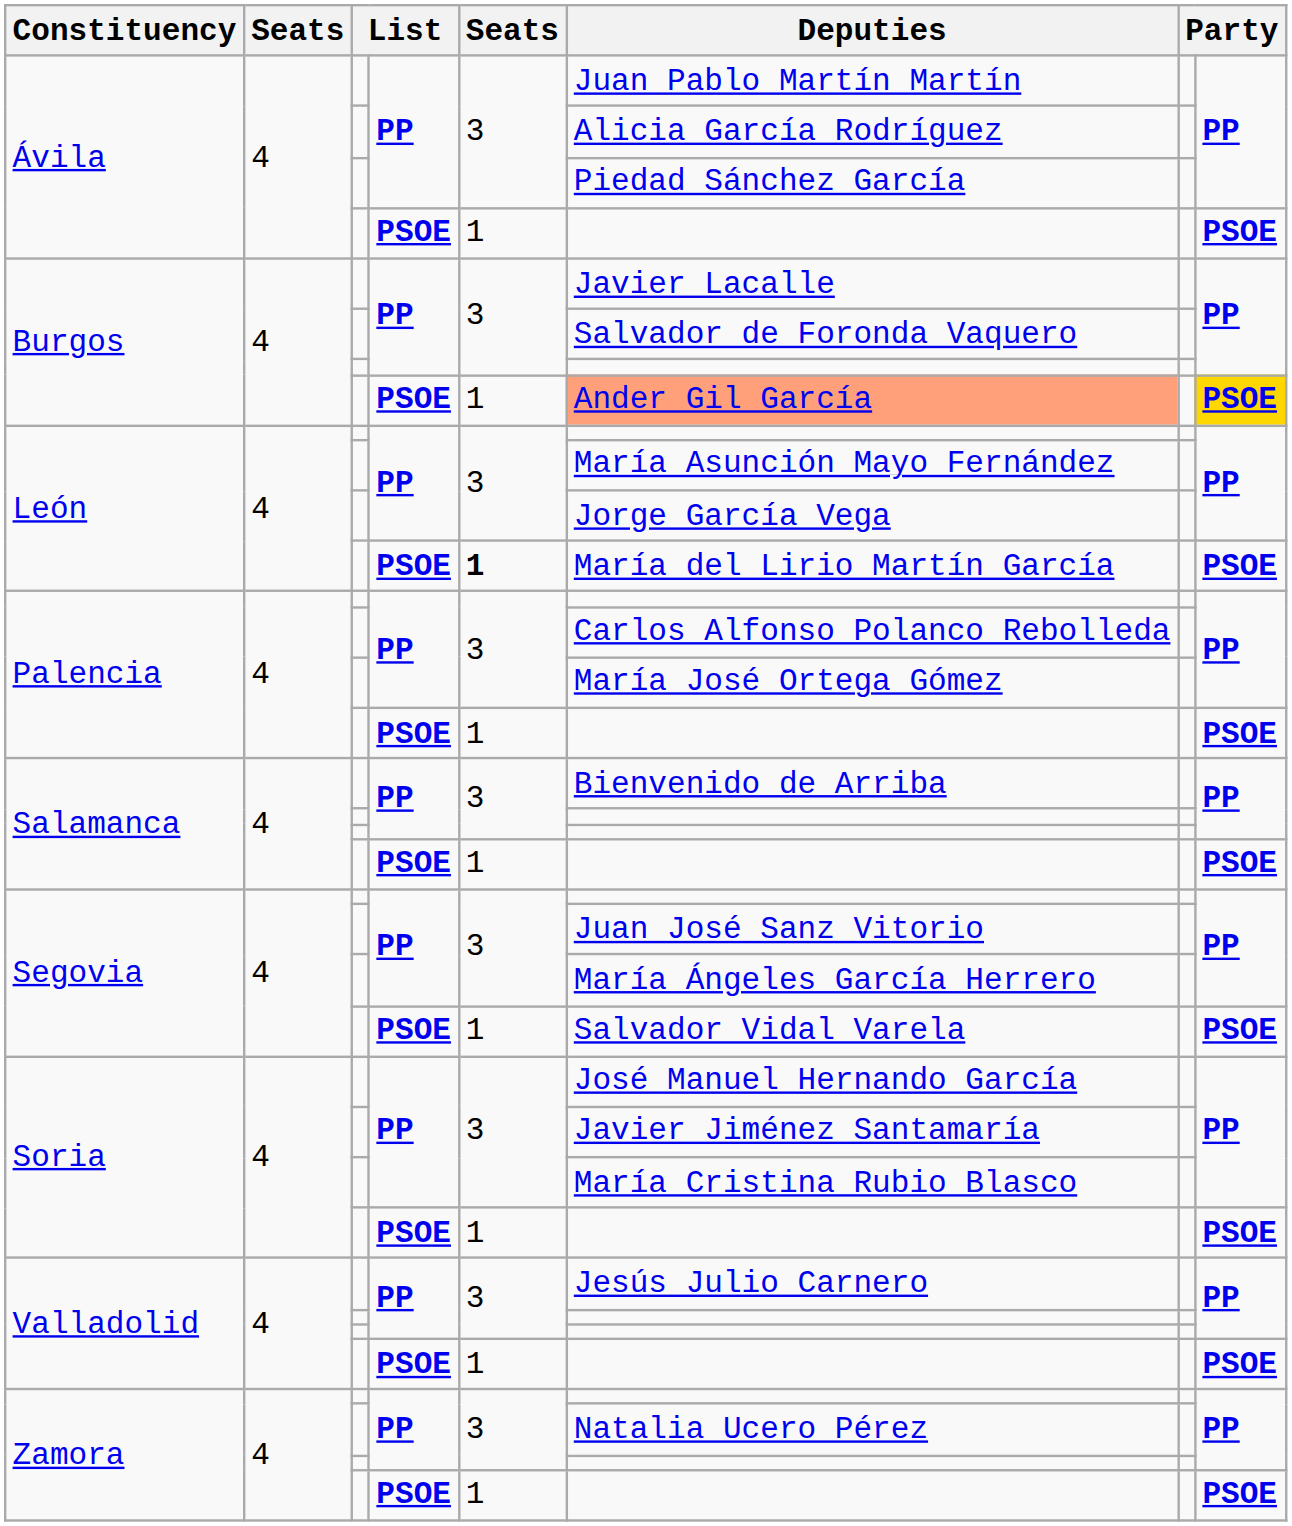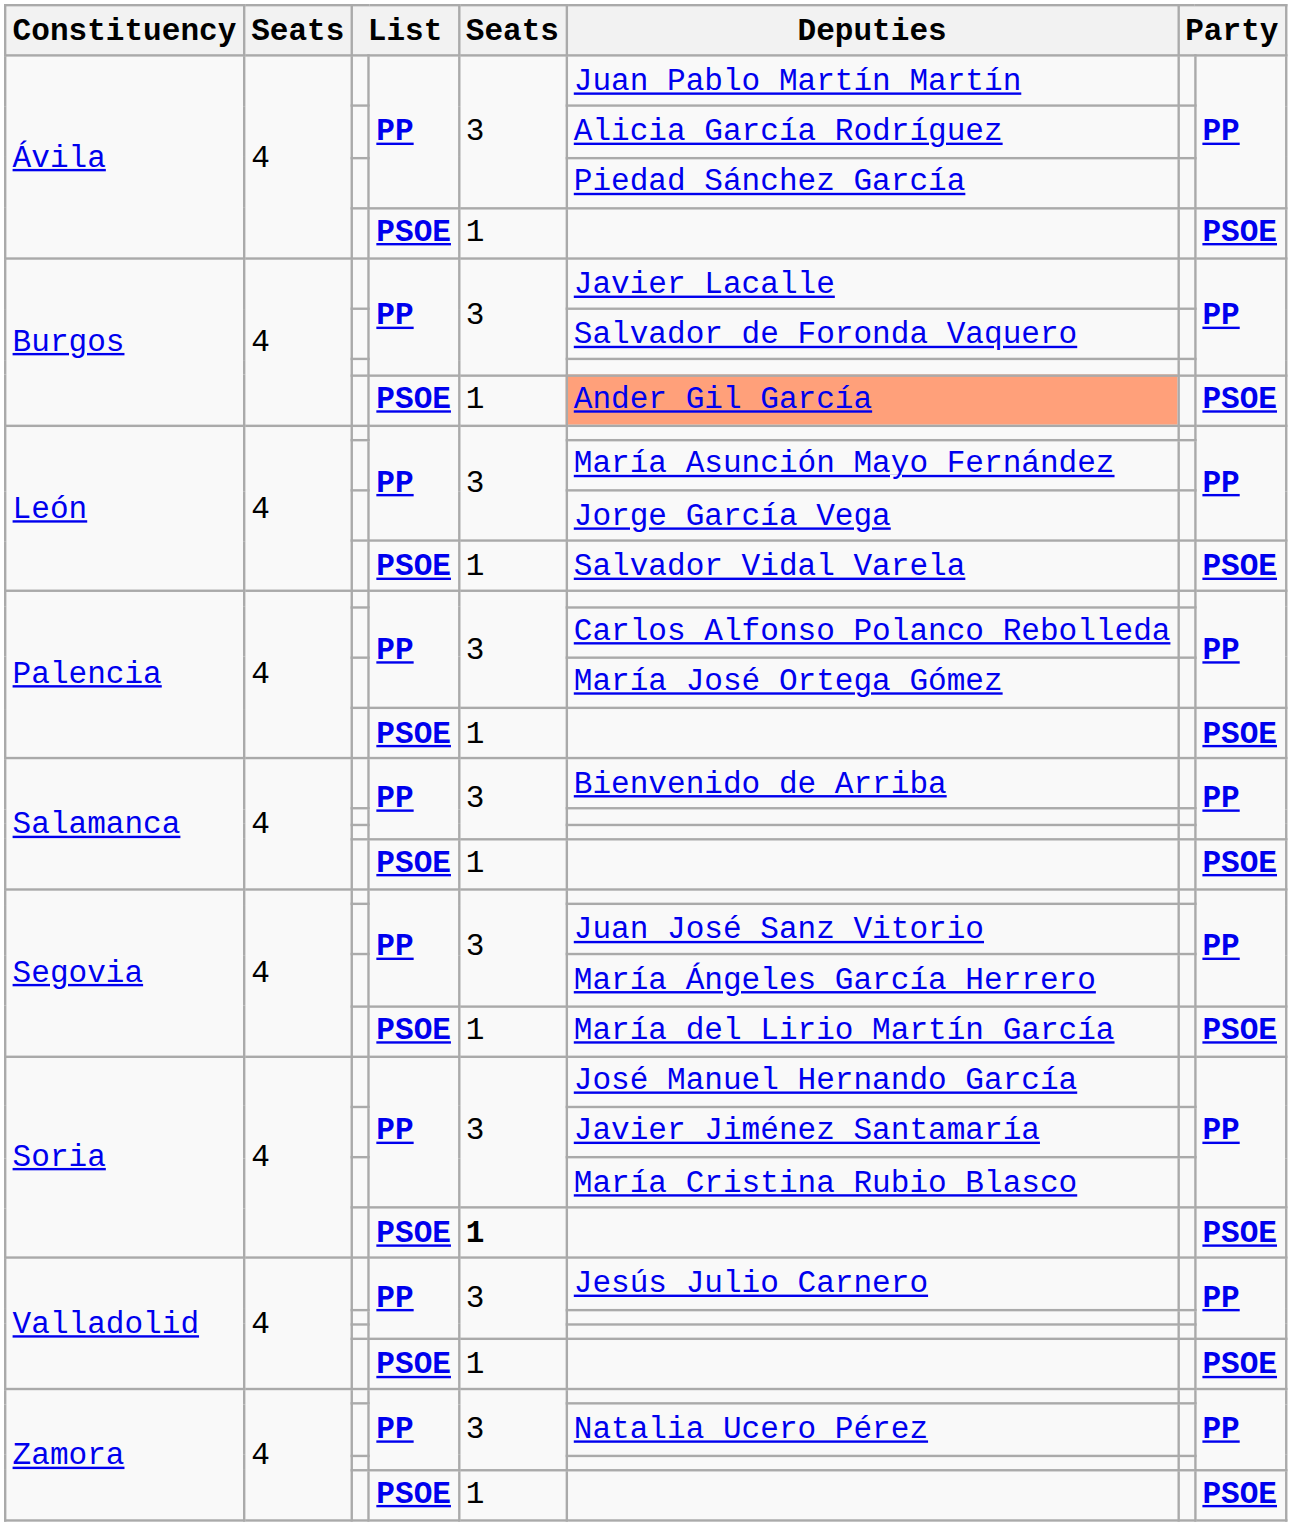(1240, 400) gold background -> (1240, 400) no background
(475, 566) bold -> (475, 566) normal
(844, 566) María del Lirio Martín García -> (770, 566) Salvador Vidal Varela
(770, 1031) Salvador Vidal Varela -> (844, 1031) María del Lirio Martín García
(475, 1233) normal -> (475, 1233) bold
